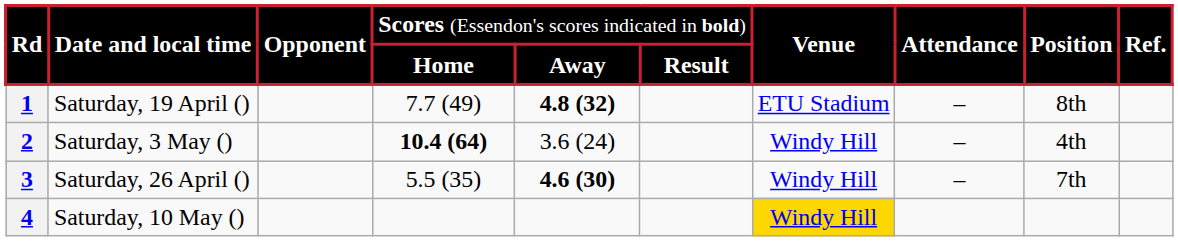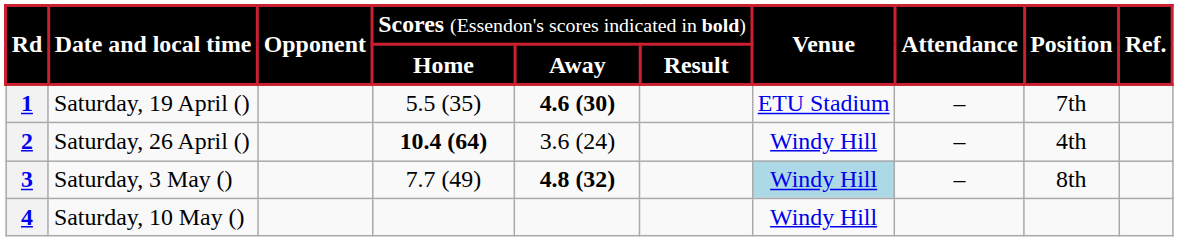(443, 103) 7.7 (49) -> (443, 103) 5.5 (35)
(577, 103) 4.8 (32) -> (577, 103) 4.6 (30)
(1071, 103) 8th -> (1071, 103) 7th
(143, 141) Saturday, 3 May () -> (152, 141) Saturday, 26 April ()
(152, 179) Saturday, 26 April () -> (143, 179) Saturday, 3 May ()
(443, 179) 5.5 (35) -> (443, 179) 7.7 (49)
(577, 179) 4.6 (30) -> (577, 179) 4.8 (32)
(824, 179) no background -> (824, 179) lightblue background
(1071, 179) 7th -> (1071, 179) 8th
(824, 216) gold background -> (824, 216) no background
